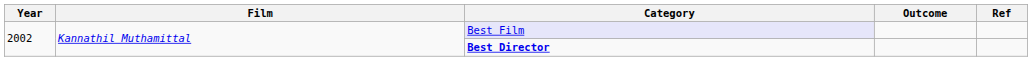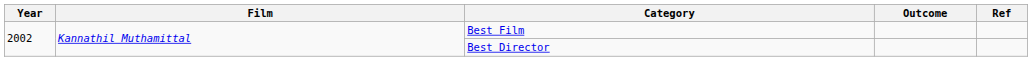(496, 30) lavender background -> (496, 30) no background
(508, 47) bold -> (508, 47) normal
